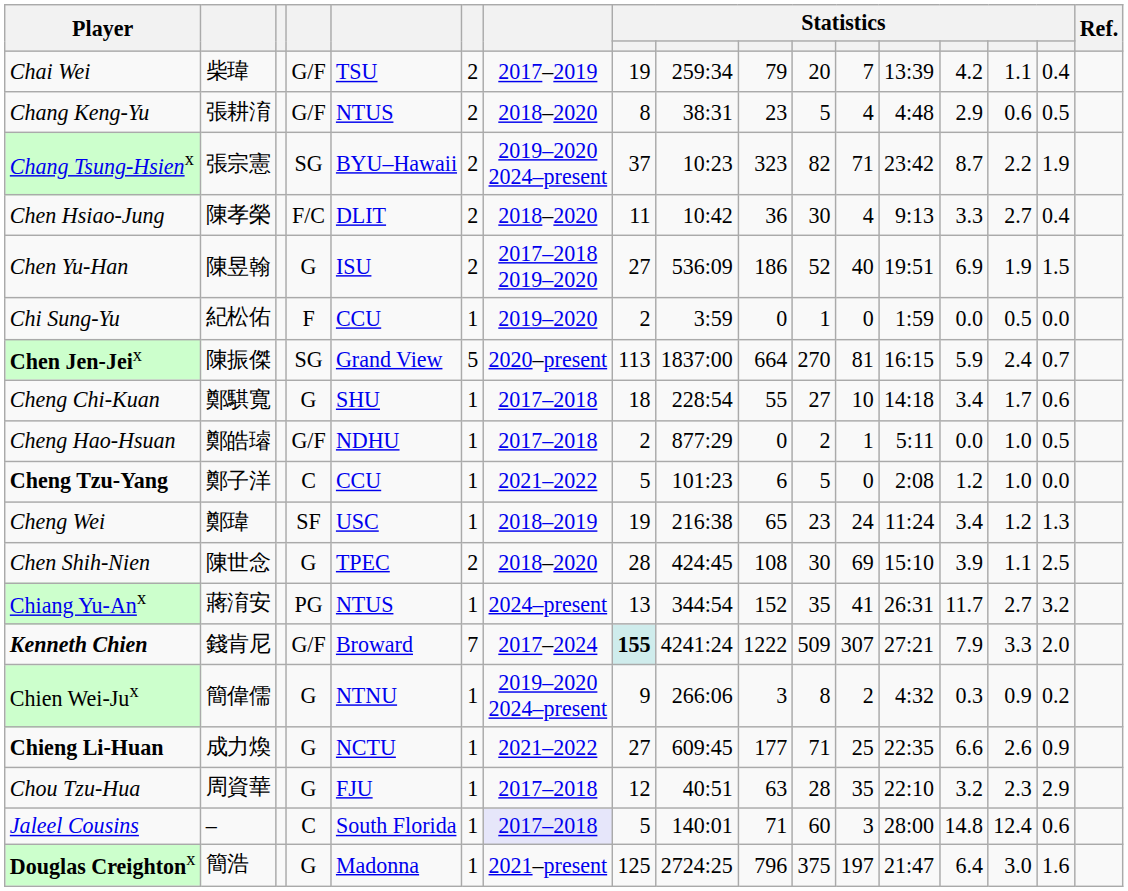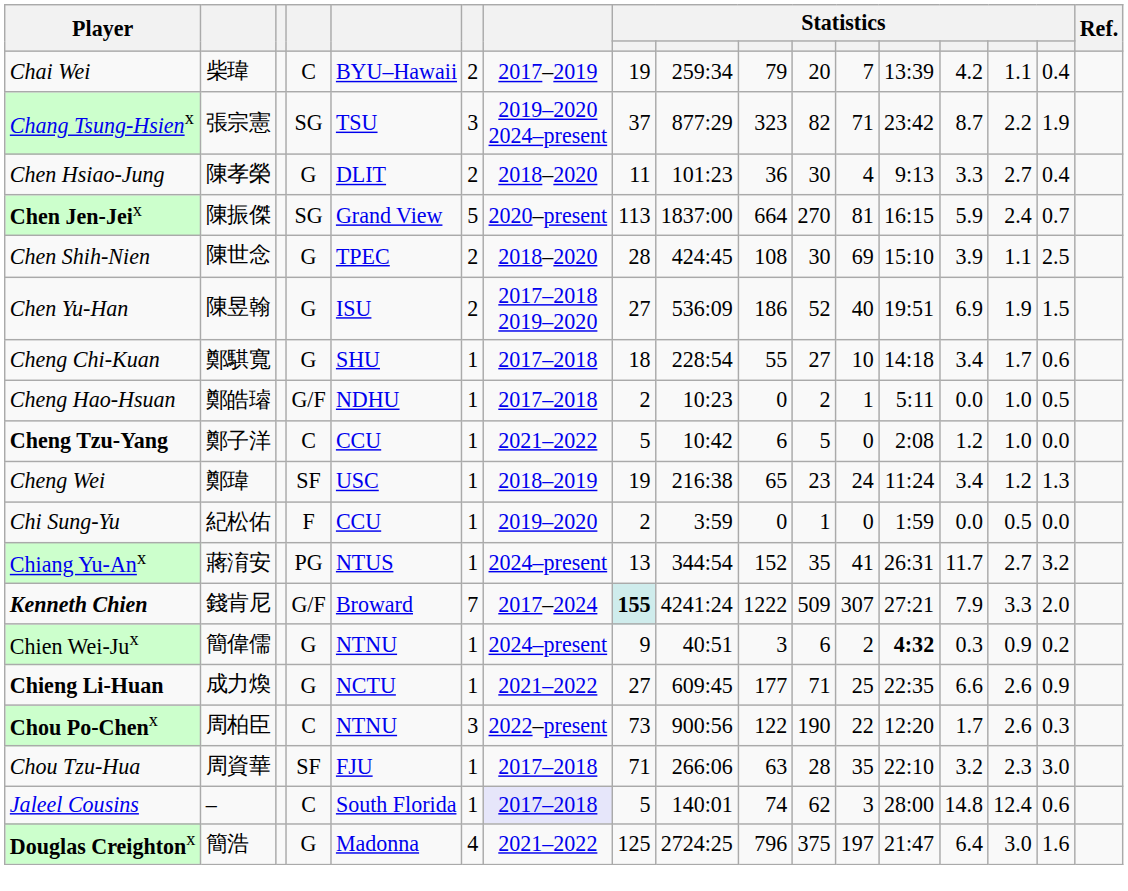(309, 71) G/F -> (309, 71) C
(357, 71) TSU -> (396, 71) BYU–Hawaii
- row: (80, 112)
(396, 163) BYU–Hawaii -> (357, 123) TSU
(473, 163) 2 -> (473, 123) 3
(708, 163) 10:23 -> (702, 123) 877:29
(309, 215) F/C -> (309, 174) G
(708, 215) 10:42 -> (702, 174) 101:23
rows swapped: (76, 359) <-> (69, 267)
rows swapped: (80, 562) <-> (65, 318)
(702, 440) 877:29 -> (708, 400) 10:23
(702, 481) 101:23 -> (708, 440) 10:42
(548, 695) 2019–2020 2024–present -> (548, 644) 2024–present
(702, 695) 266:06 -> (708, 644) 40:51
(825, 695) 8 -> (825, 644) 6
(915, 695) normal -> (914, 644) bold
+ row: (84, 725)
(309, 788) G -> (309, 766) SF
(639, 788) 12 -> (639, 766) 71
(708, 788) 40:51 -> (702, 766) 266:06
(1056, 788) 2.9 -> (1056, 766) 3.0
(776, 826) 71 -> (776, 805) 74
(819, 826) 60 -> (819, 805) 62
(473, 865) 1 -> (473, 843) 4
(548, 865) 2021–present -> (548, 843) 2021–2022
